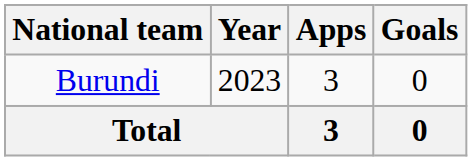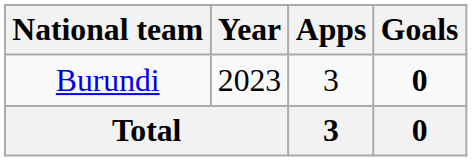(420, 79) normal -> (420, 79) bold
